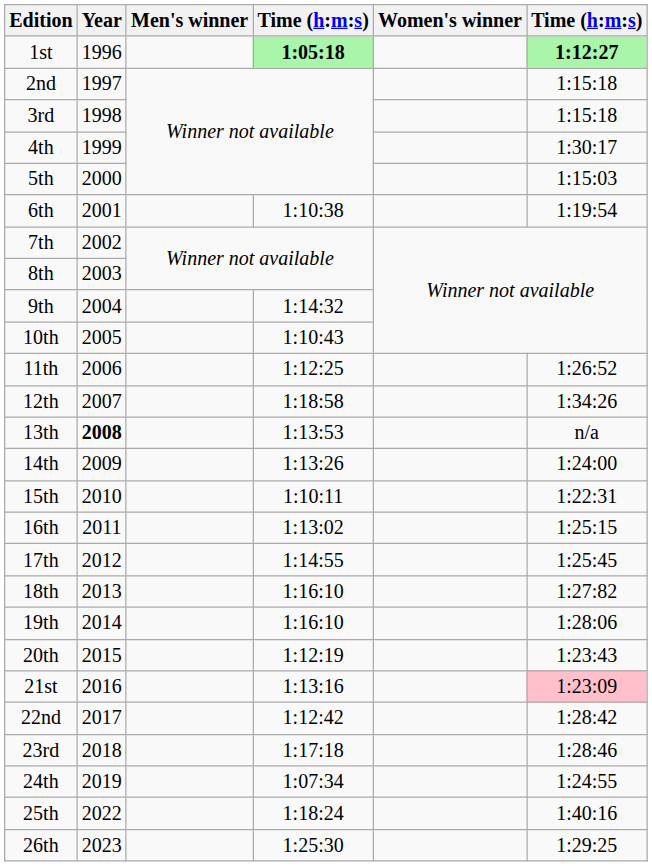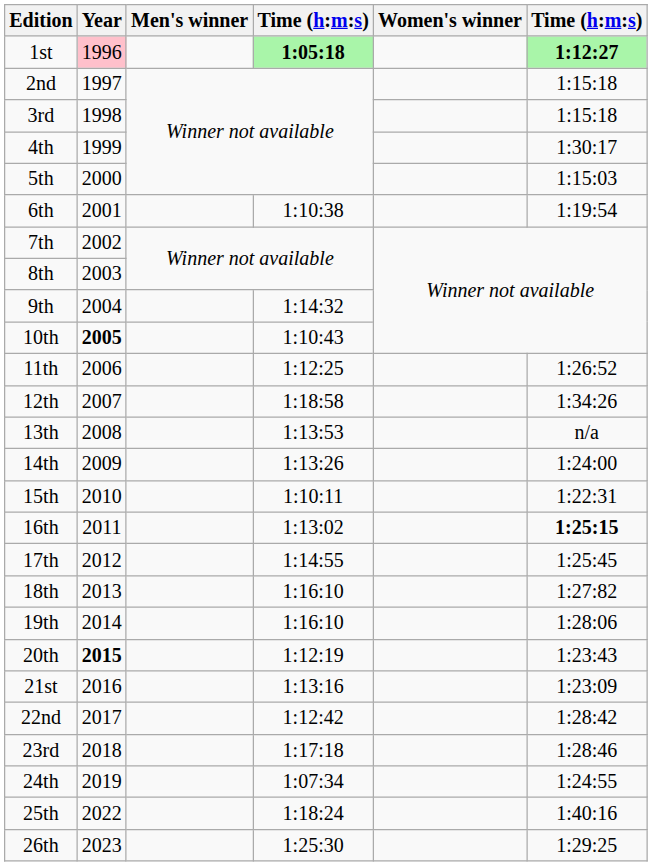(102, 52) no background -> (102, 52) pink background
(102, 337) normal -> (102, 337) bold
(102, 432) bold -> (102, 432) normal
(587, 527) normal -> (587, 527) bold
(102, 654) normal -> (102, 654) bold
(587, 686) pink background -> (587, 686) no background
